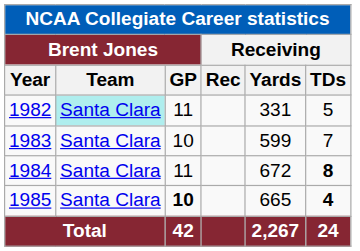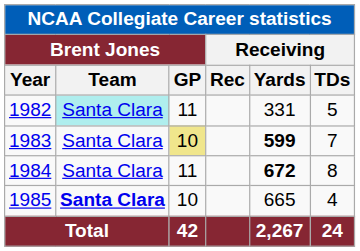(183, 140) no background -> (187, 140) khaki background
(275, 140) normal -> (280, 140) bold
(275, 170) normal -> (280, 170) bold
(328, 170) bold -> (332, 170) normal
(110, 200) normal -> (113, 200) bold
(183, 200) bold -> (187, 200) normal
(328, 200) bold -> (332, 200) normal
